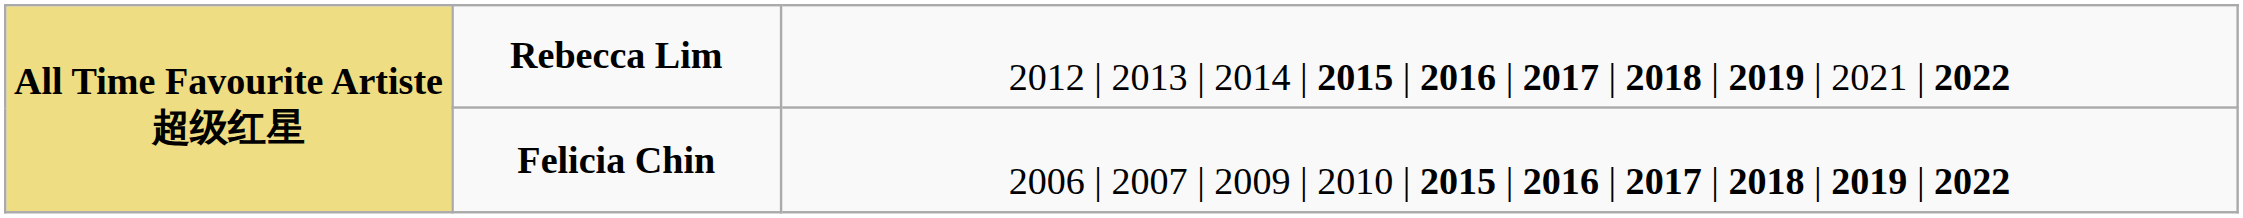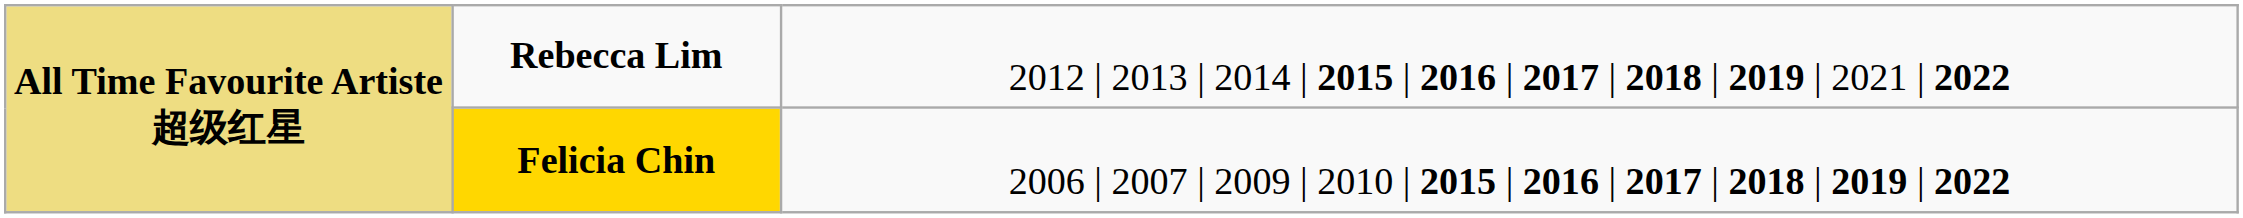(616, 159) no background -> (616, 159) gold background
